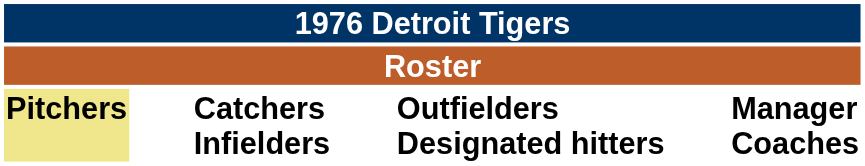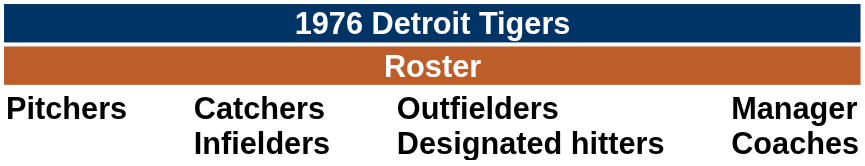(67, 108) khaki background -> (67, 108) no background
